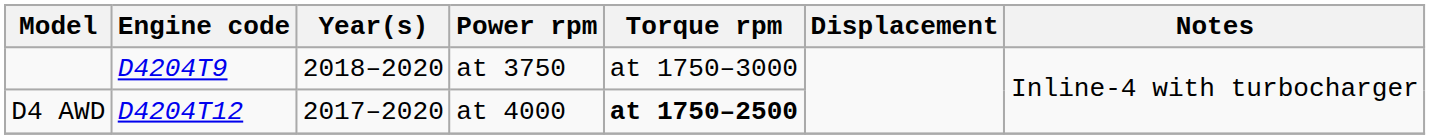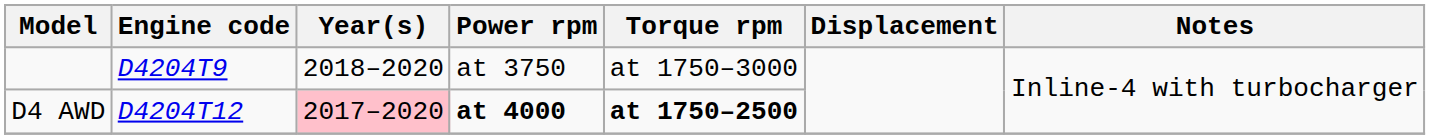(373, 111) no background -> (373, 111) pink background
(511, 111) normal -> (511, 111) bold
